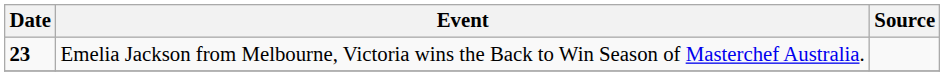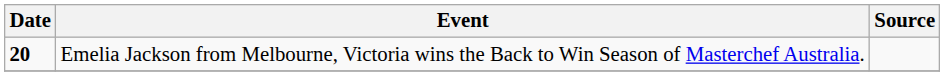(20, 53) 23 -> (20, 53) 20
